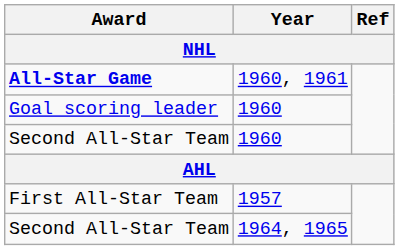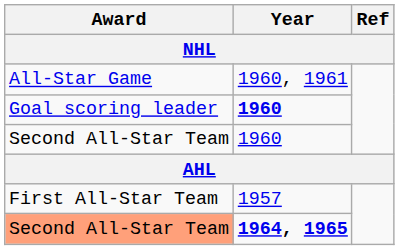(81, 79) bold -> (81, 79) normal
(260, 109) normal -> (260, 109) bold
(119, 229) no background -> (119, 229) lightsalmon background
(293, 229) normal -> (293, 229) bold
